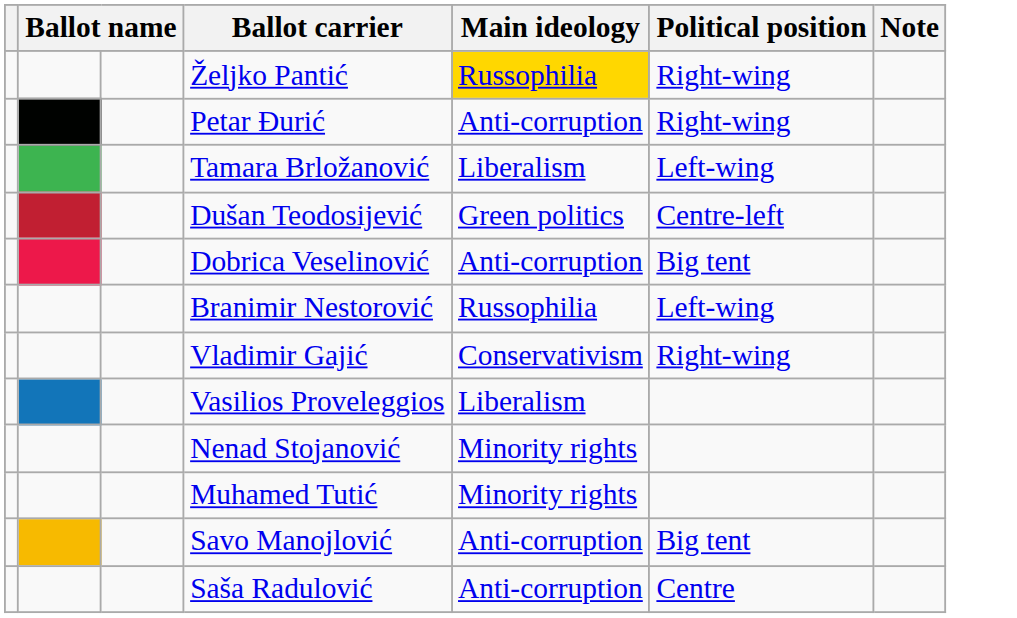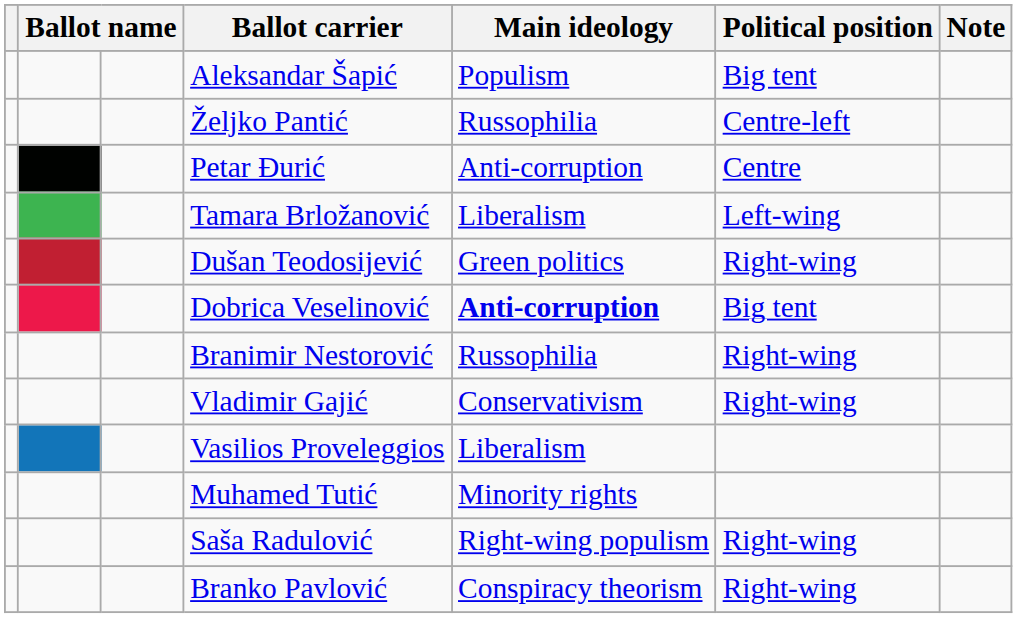+ row: (294, 74)
(528, 74) gold background -> (528, 121) no background
(723, 74) Right-wing -> (786, 121) Centre-left
(723, 121) Right-wing -> (762, 167) Centre
(720, 214) Centre-left -> (790, 261) Right-wing
(550, 261) normal -> (559, 307) bold
(715, 307) Left-wing -> (790, 354) Right-wing
- row: (295, 448)
- row: (291, 541)
(550, 588) Anti-corruption -> (584, 541) Right-wing populism
(696, 588) Centre -> (790, 541) Right-wing
+ row: (289, 588)
